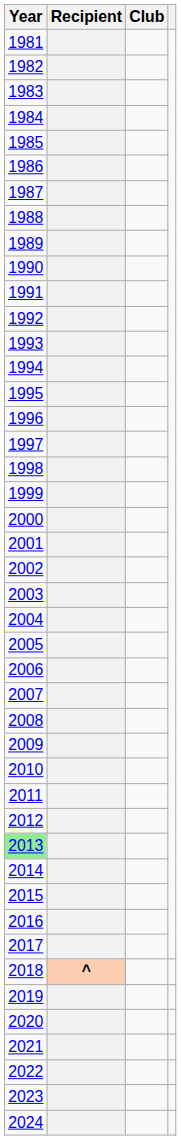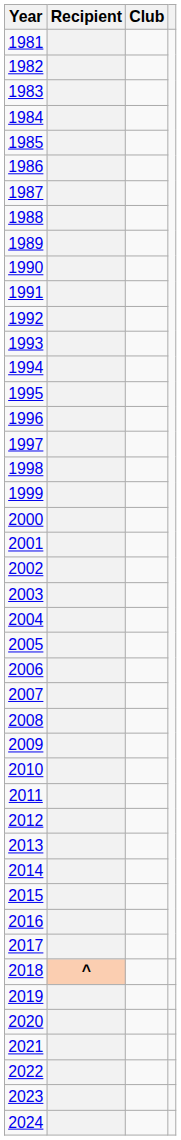(26, 846) lightgreen background -> (26, 846) no background
